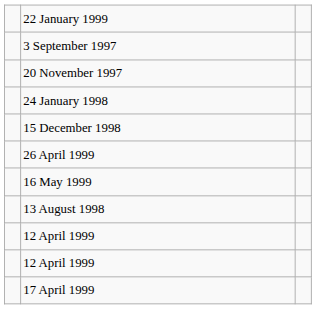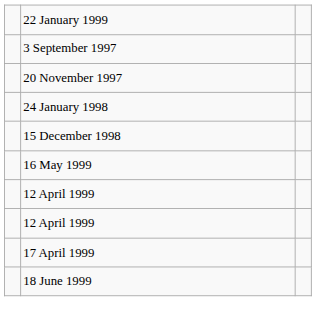- row: (12, 155)
- row: (12, 209)
+ row: (12, 281)
